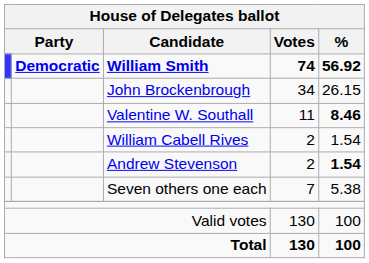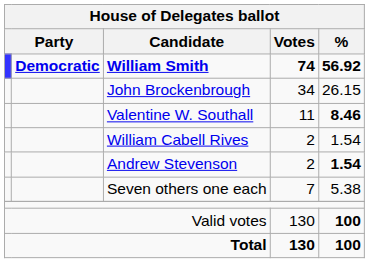(348, 220) normal -> (348, 220) bold
